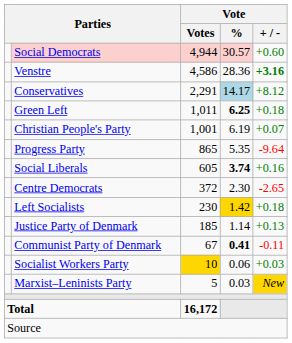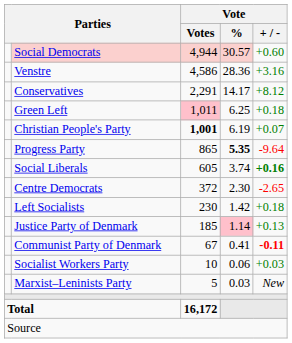(270, 71) bold -> (270, 71) normal
(237, 91) lightblue background -> (237, 91) no background
(204, 110) no background -> (204, 110) pink background
(240, 110) bold -> (240, 110) normal
(204, 129) normal -> (204, 129) bold
(240, 149) normal -> (240, 149) bold
(240, 168) bold -> (240, 168) normal
(270, 168) normal -> (270, 168) bold
(240, 206) gold background -> (240, 206) no background
(240, 226) no background -> (240, 226) pink background
(240, 245) bold -> (240, 245) normal
(272, 245) normal -> (272, 245) bold
(211, 264) gold background -> (211, 264) no background
(273, 284) gold background -> (273, 284) no background
